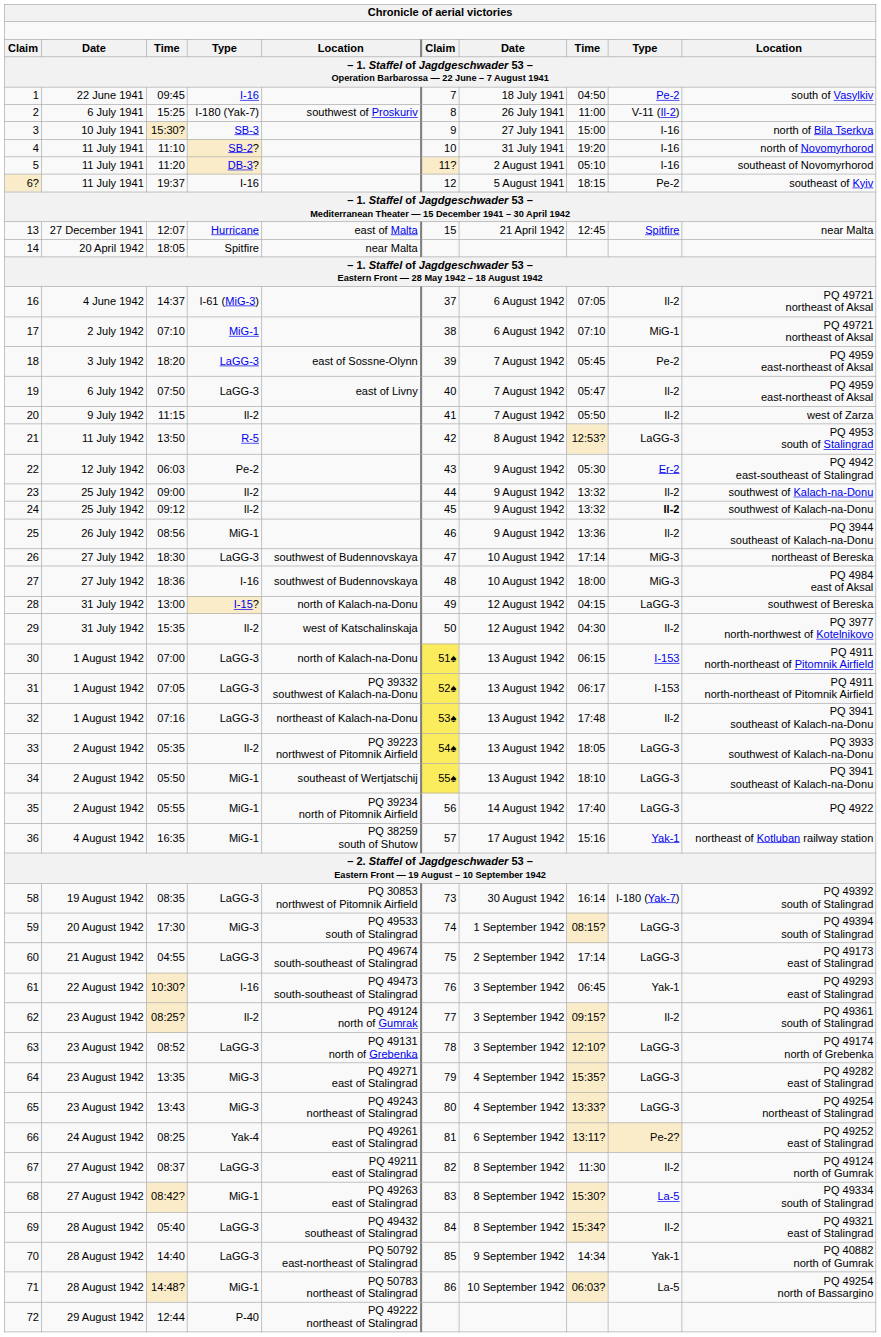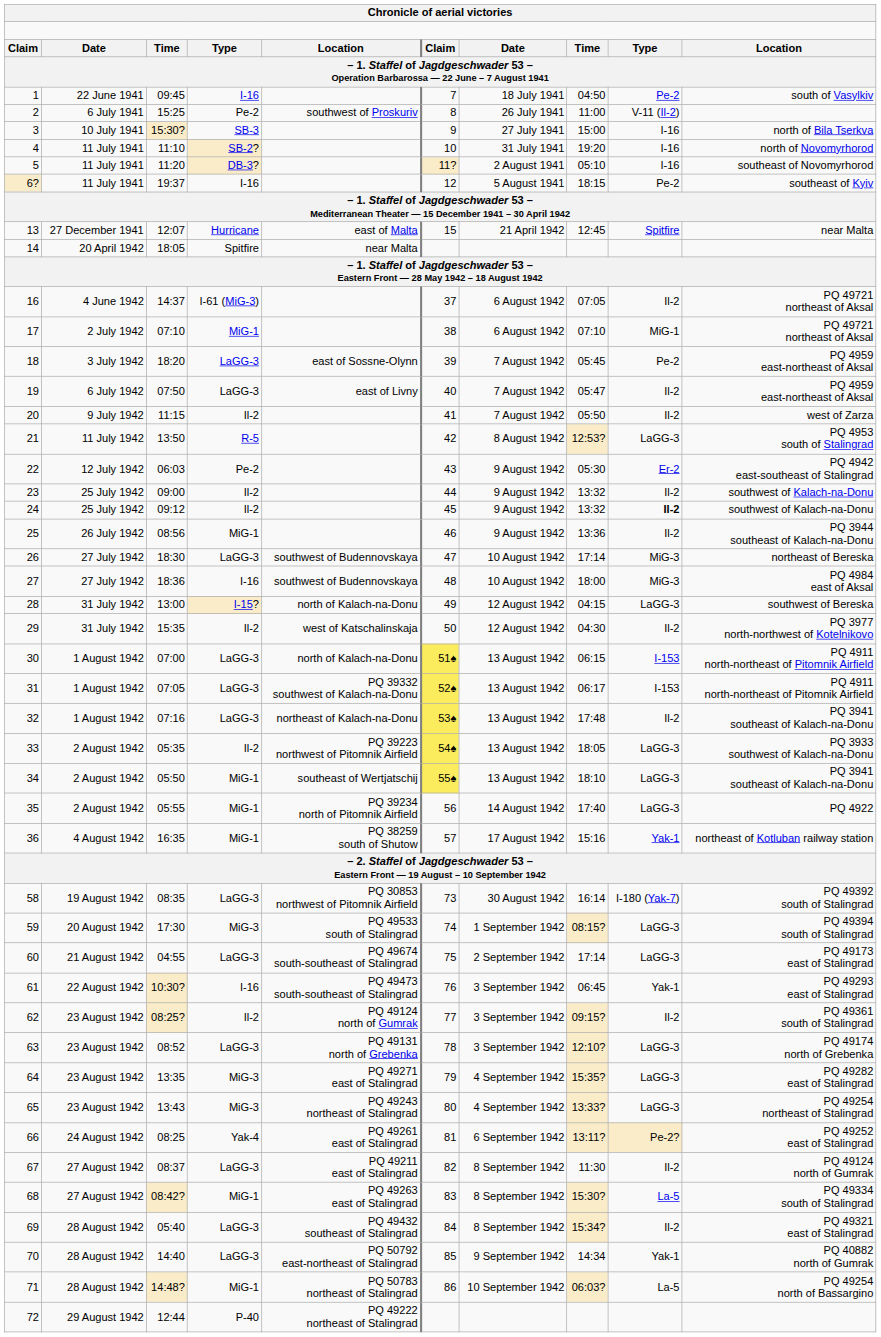(227, 113) I-180 (Yak-7) -> (247, 113) Pe-2
